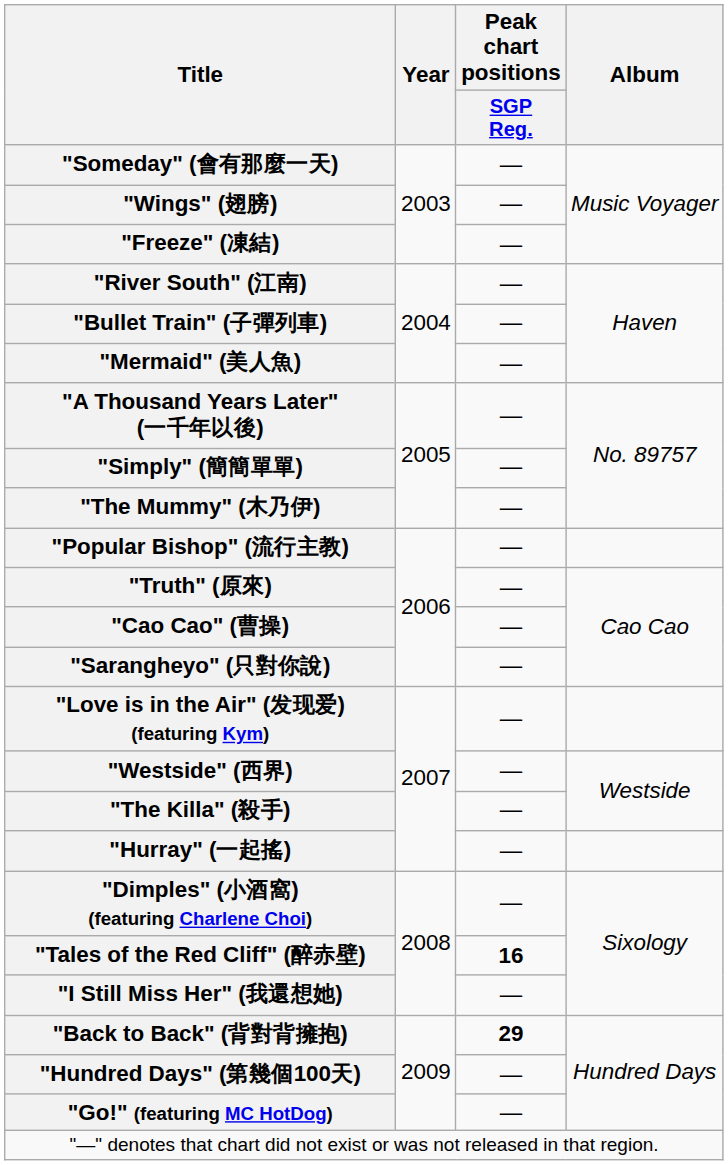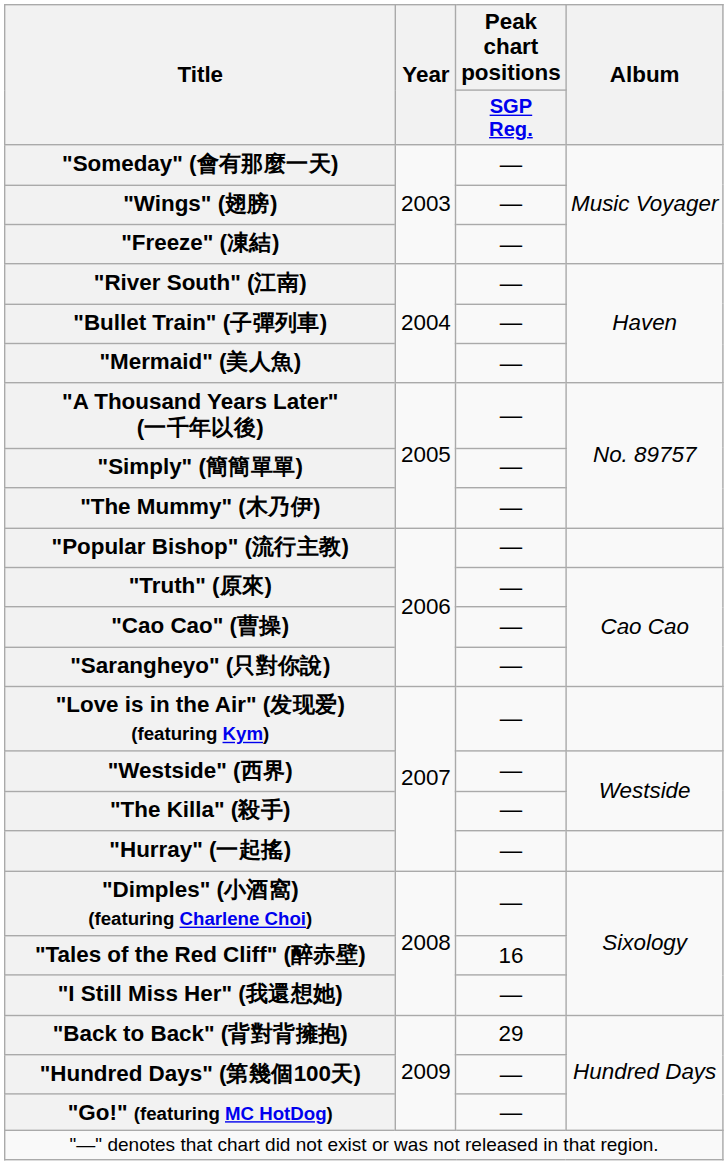(511, 955) bold -> (511, 955) normal
(511, 1034) bold -> (511, 1034) normal
